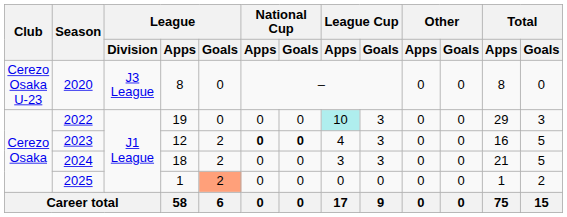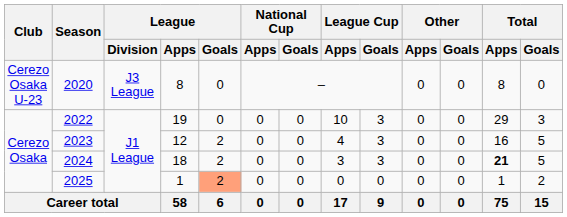(341, 120) paleturquoise background -> (341, 120) no background
(260, 140) bold -> (260, 140) normal
(300, 140) bold -> (300, 140) normal
(501, 161) normal -> (501, 161) bold
